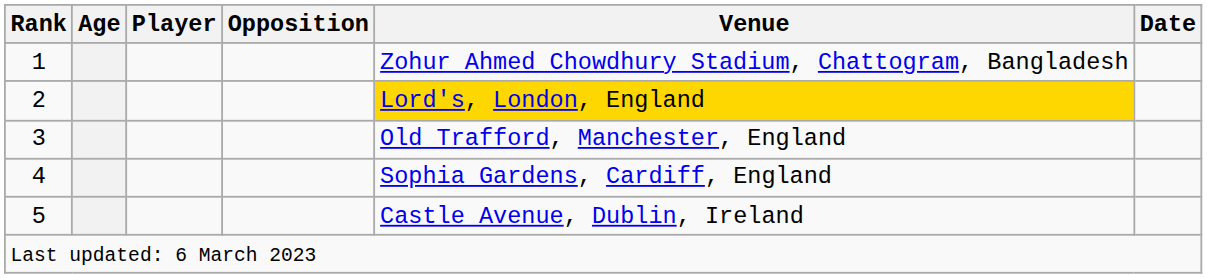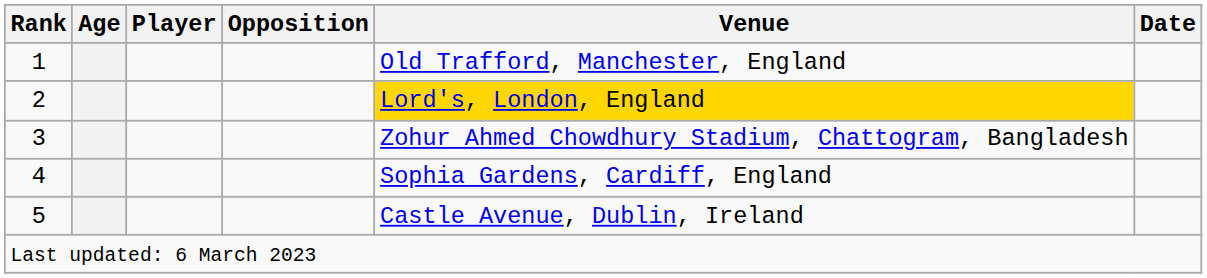(754, 62) Zohur Ahmed Chowdhury Stadium, Chattogram, Bangladesh -> (613, 62) Old Trafford, Manchester, England
(613, 139) Old Trafford, Manchester, England -> (754, 139) Zohur Ahmed Chowdhury Stadium, Chattogram, Bangladesh
